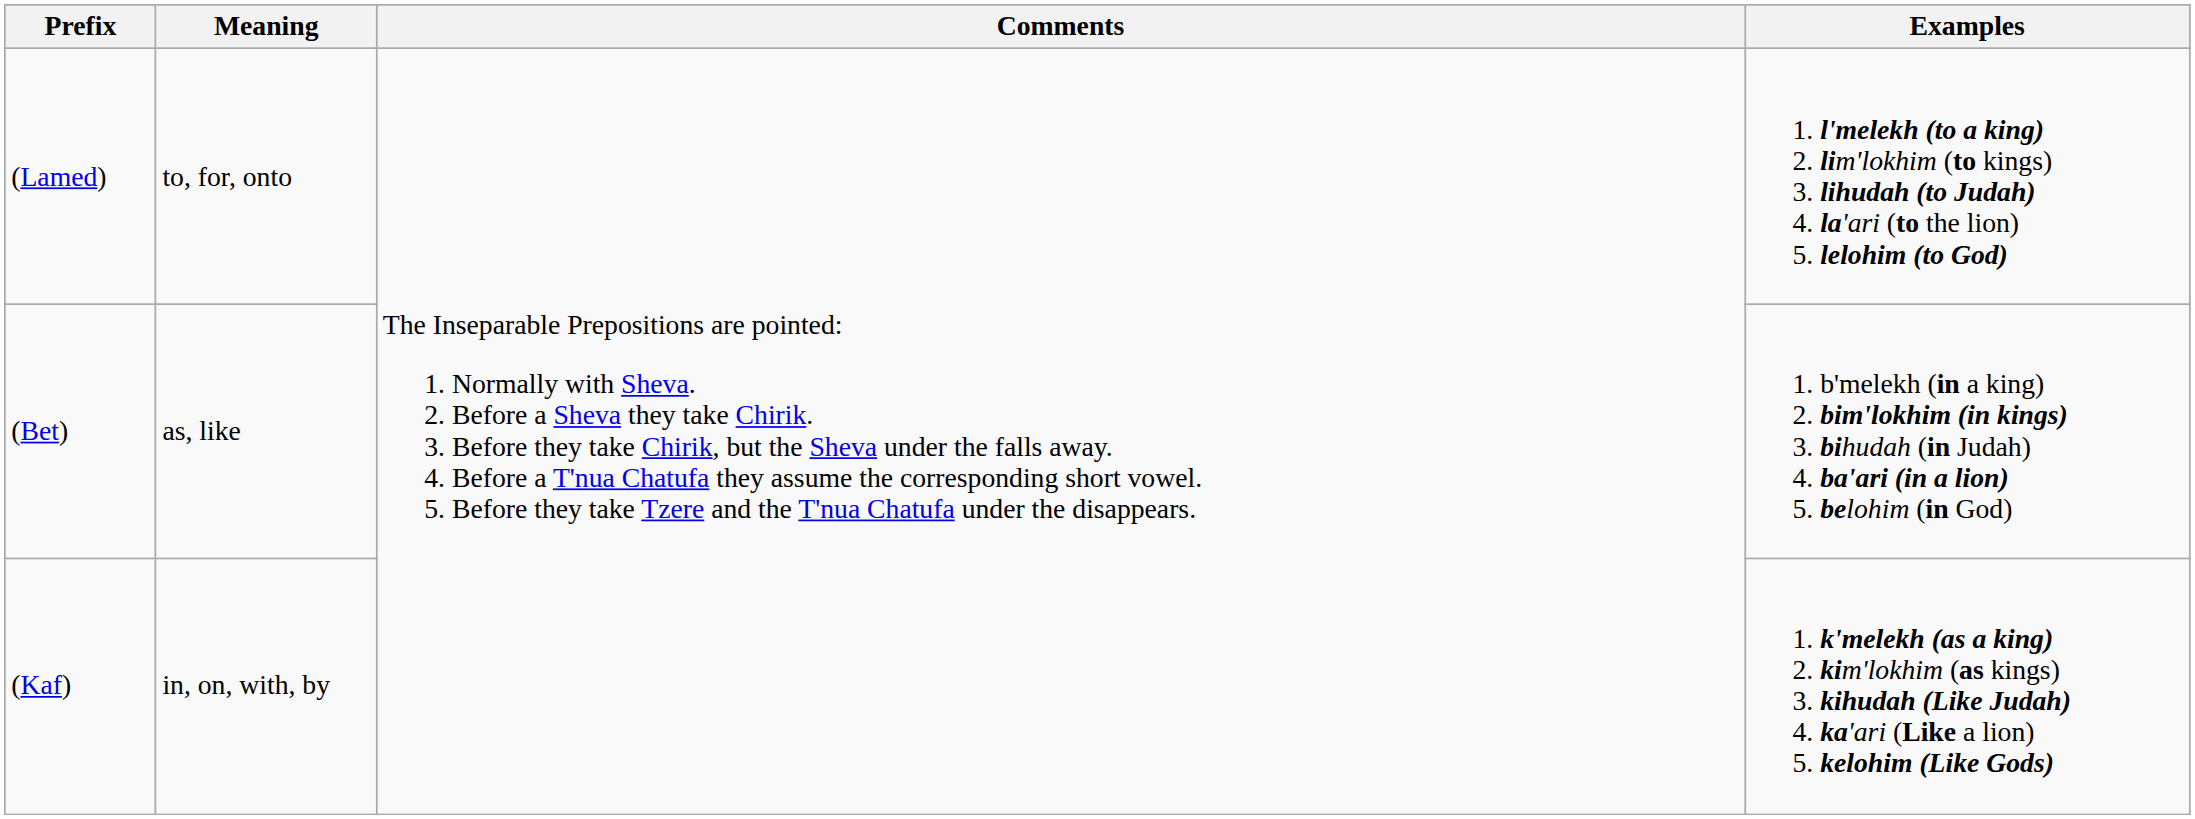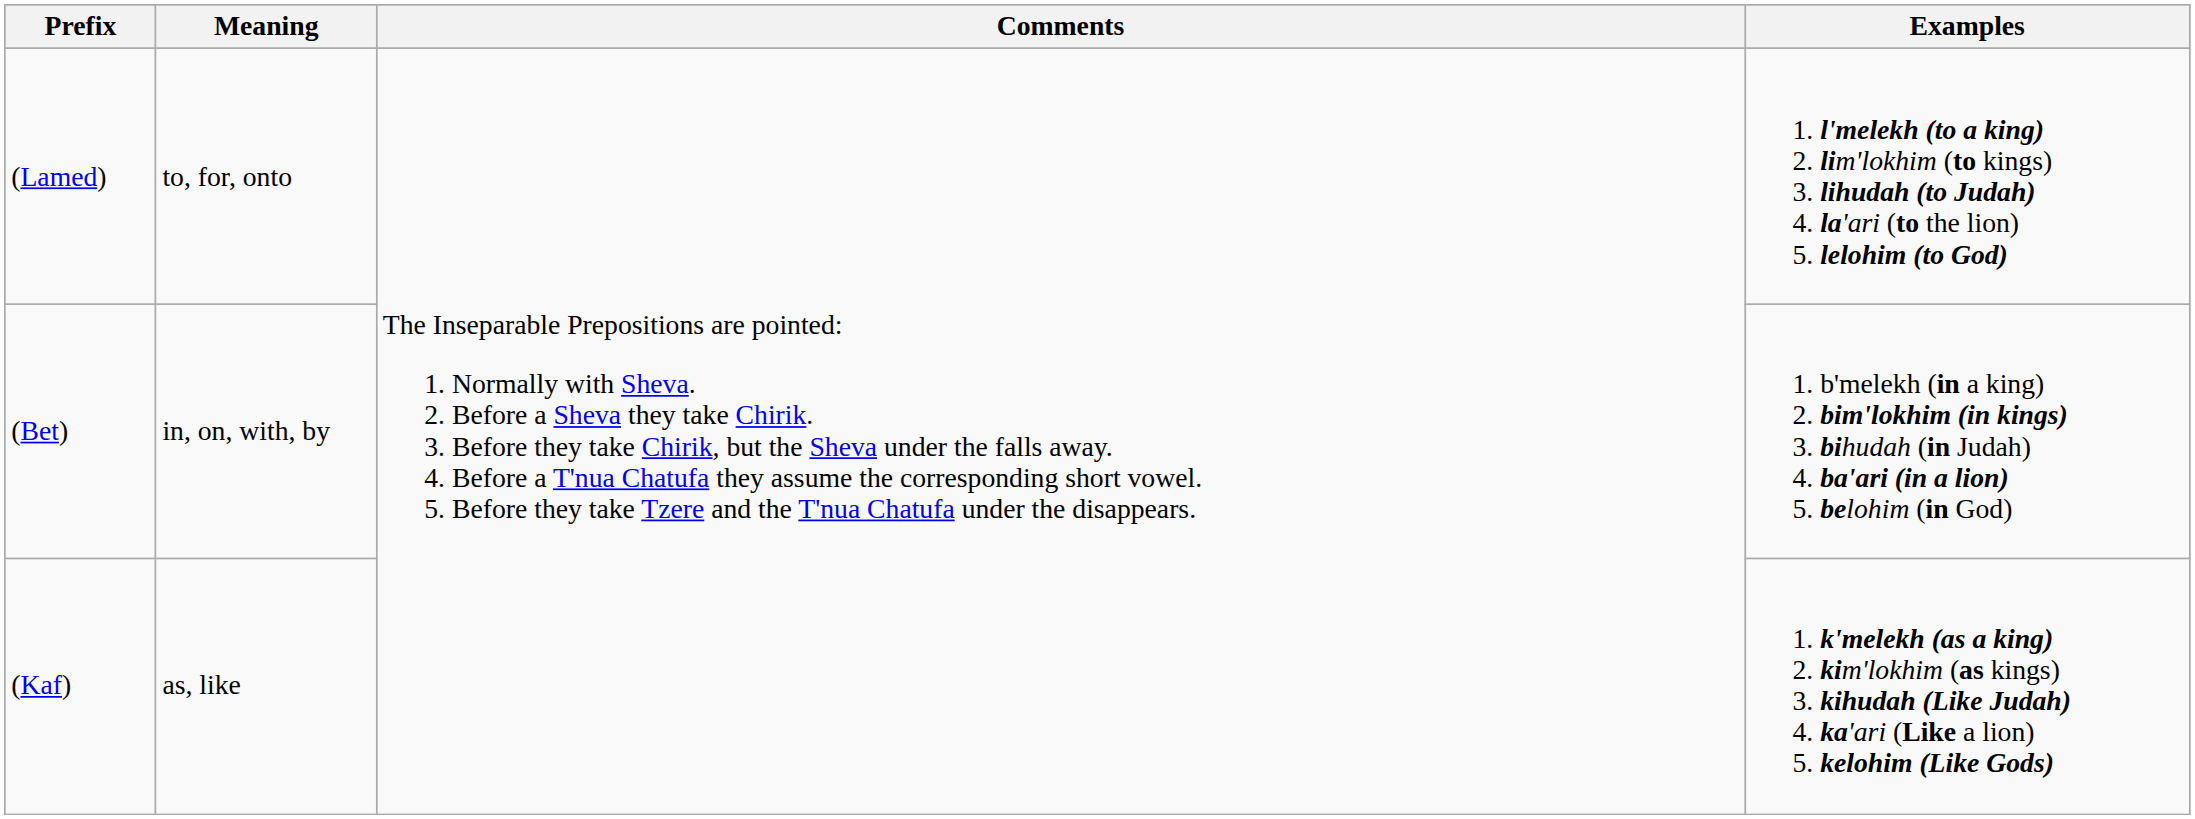(202, 430) as, like -> (246, 430) in, on, with, by
(246, 685) in, on, with, by -> (202, 685) as, like
